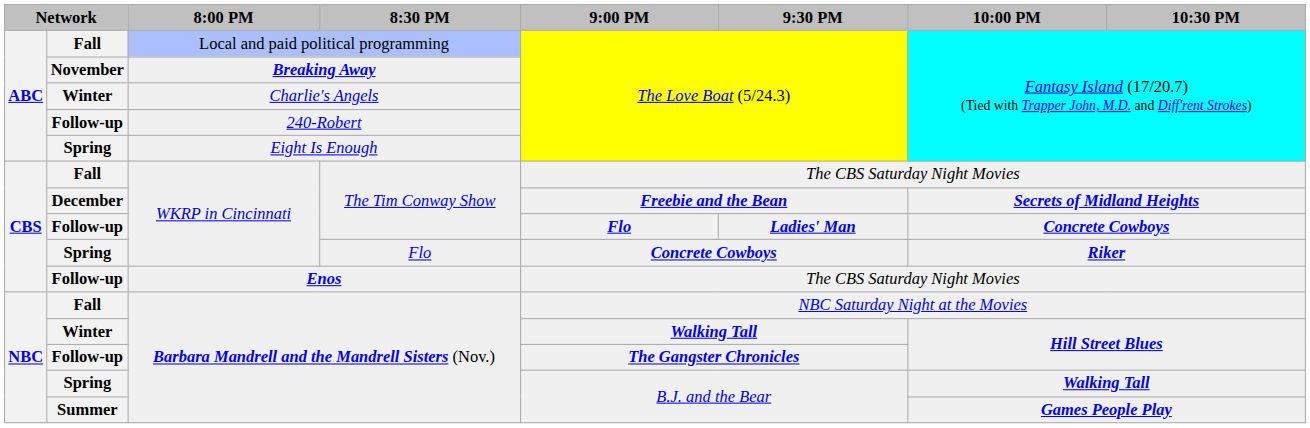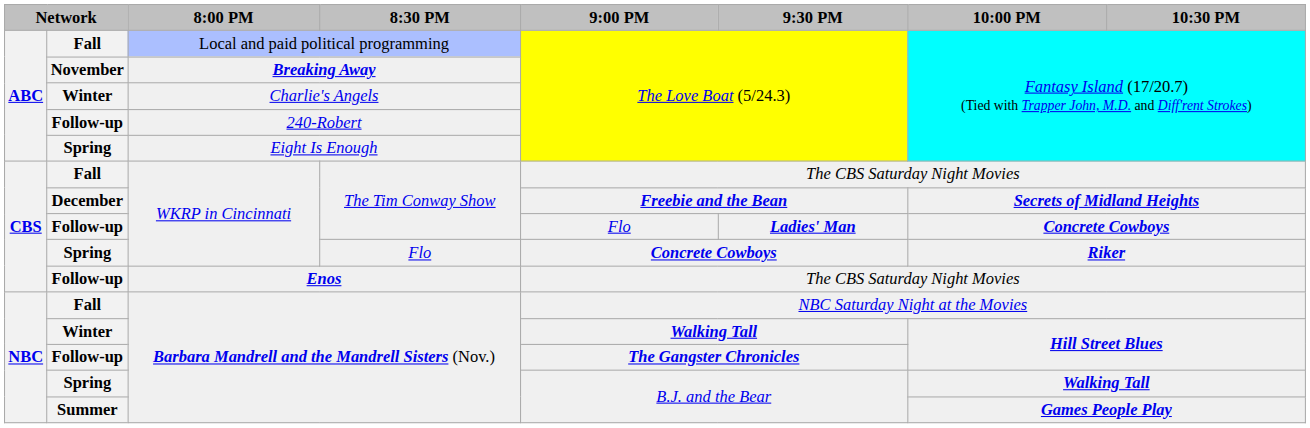(619, 226) bold -> (619, 226) normal
